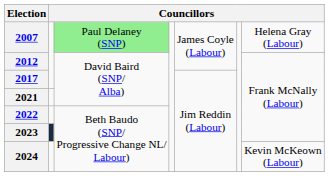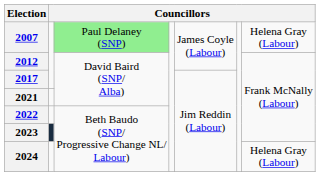(283, 156) Kevin McKeown (Labour) -> (279, 156) Helena Gray (Labour)
